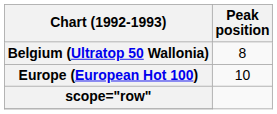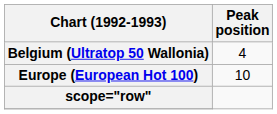(242, 53) 8 -> (242, 53) 4
